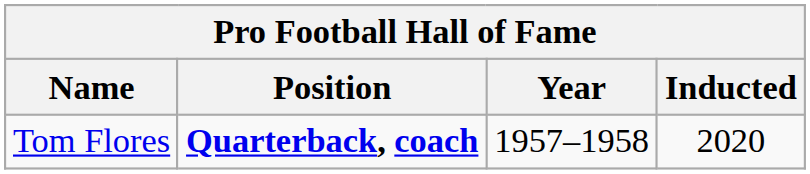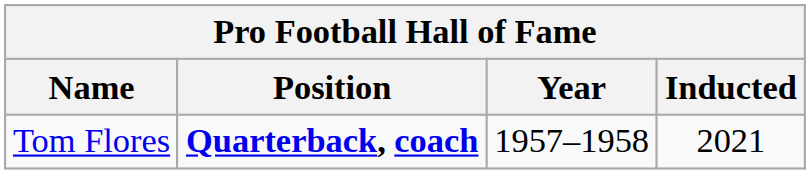(731, 140) 2020 -> (731, 140) 2021
